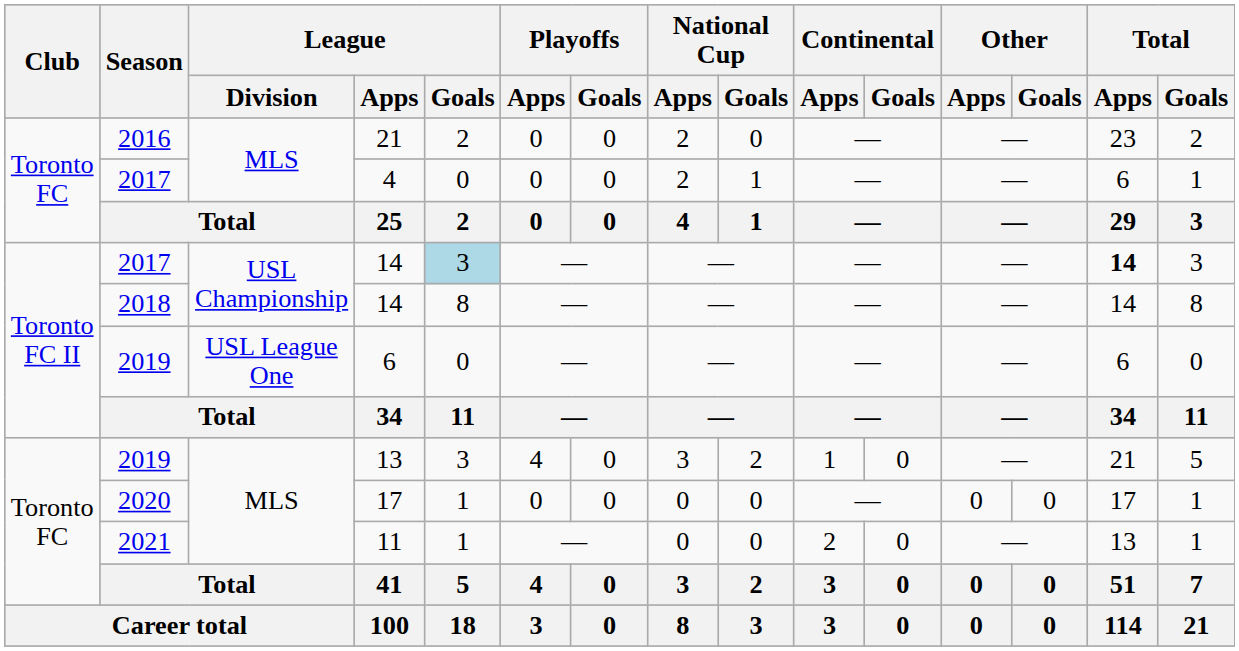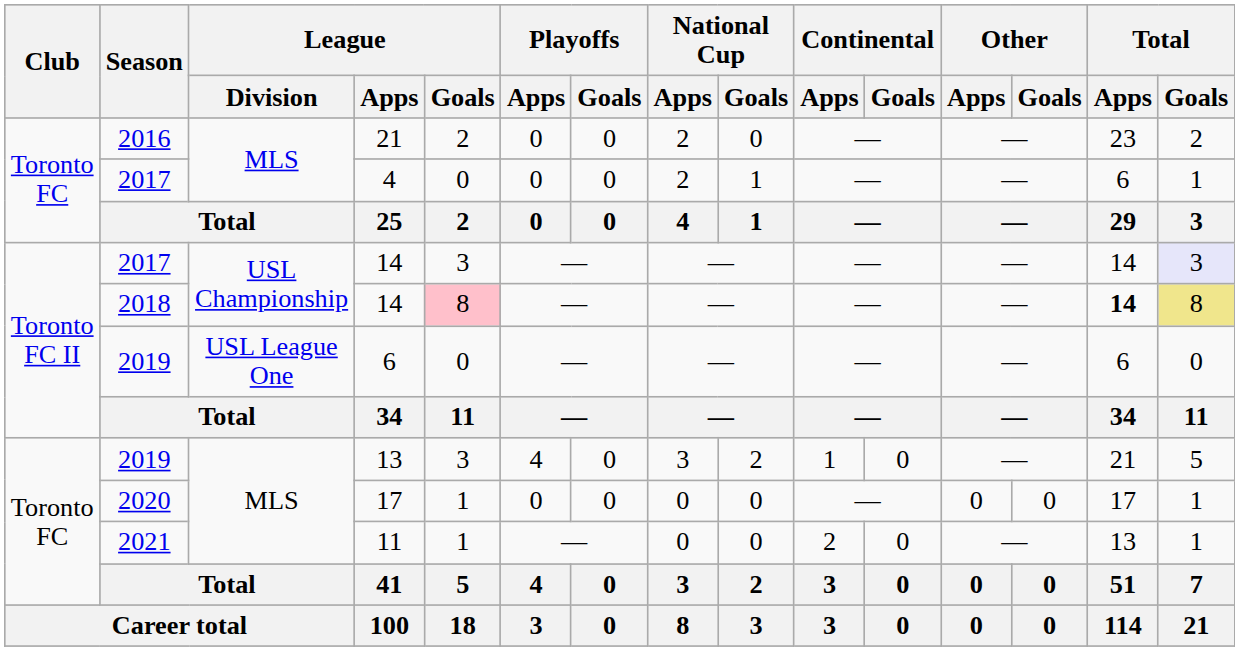(463, 262) lightblue background -> (463, 262) no background
(1123, 262) bold -> (1123, 262) normal
(1196, 262) no background -> (1196, 262) lavender background
(463, 304) no background -> (463, 304) pink background
(1123, 304) normal -> (1123, 304) bold
(1196, 304) no background -> (1196, 304) khaki background
